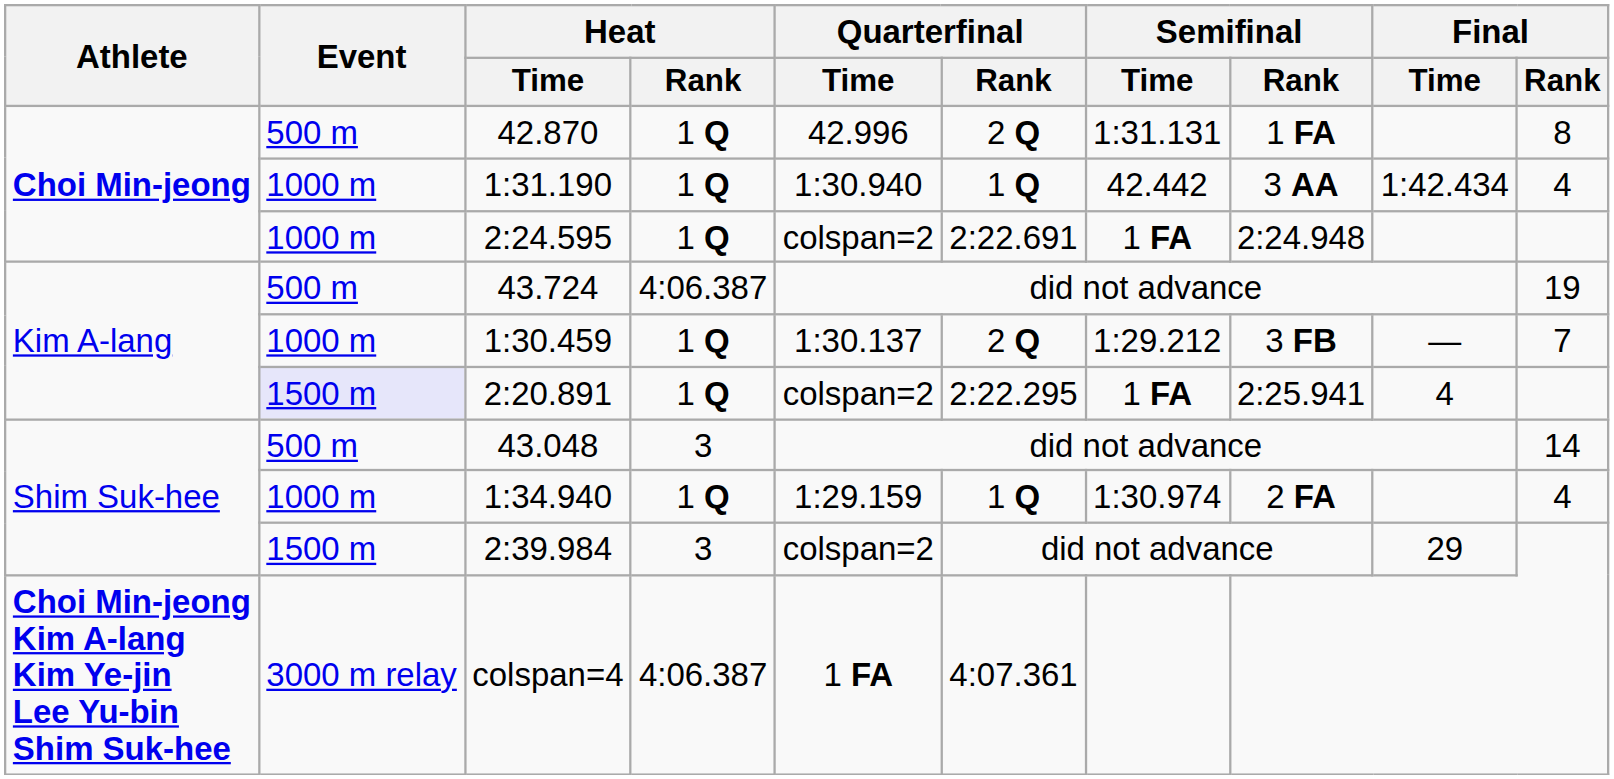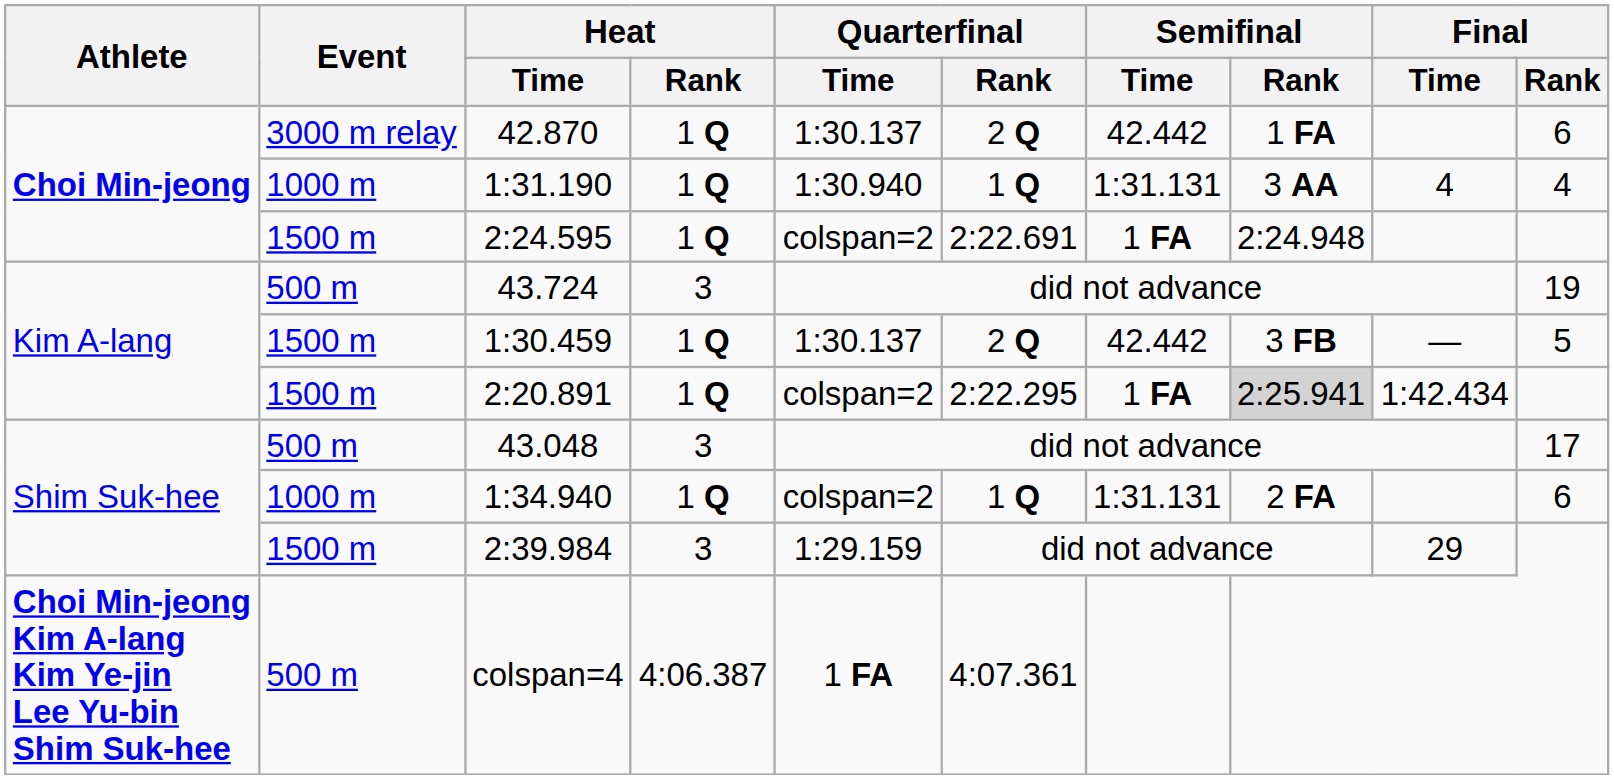(312, 133) 500 m -> (362, 133) 3000 m relay
(858, 133) 42.996 -> (858, 133) 1:30.137
(1157, 133) 1:31.131 -> (1157, 133) 42.442
(1562, 133) 8 -> (1562, 133) 6
(1157, 185) 42.442 -> (1157, 185) 1:31.131
(1445, 185) 1:42.434 -> (1445, 185) 4
(321, 237) 1000 m -> (321, 237) 1500 m
(703, 289) 4:06.387 -> (703, 289) 3
(321, 341) 1000 m -> (321, 341) 1500 m
(1157, 341) 1:29.212 -> (1157, 341) 42.442
(1562, 341) 7 -> (1562, 341) 5
(321, 393) lavender background -> (321, 393) no background
(1301, 393) no background -> (1301, 393) lightgrey background
(1445, 393) 4 -> (1445, 393) 1:42.434
(1562, 445) 14 -> (1562, 445) 17
(858, 498) 1:29.159 -> (858, 498) colspan=2
(1157, 498) 1:30.974 -> (1157, 498) 1:31.131
(1562, 498) 4 -> (1562, 498) 6
(858, 550) colspan=2 -> (858, 550) 1:29.159
(362, 675) 3000 m relay -> (312, 675) 500 m
